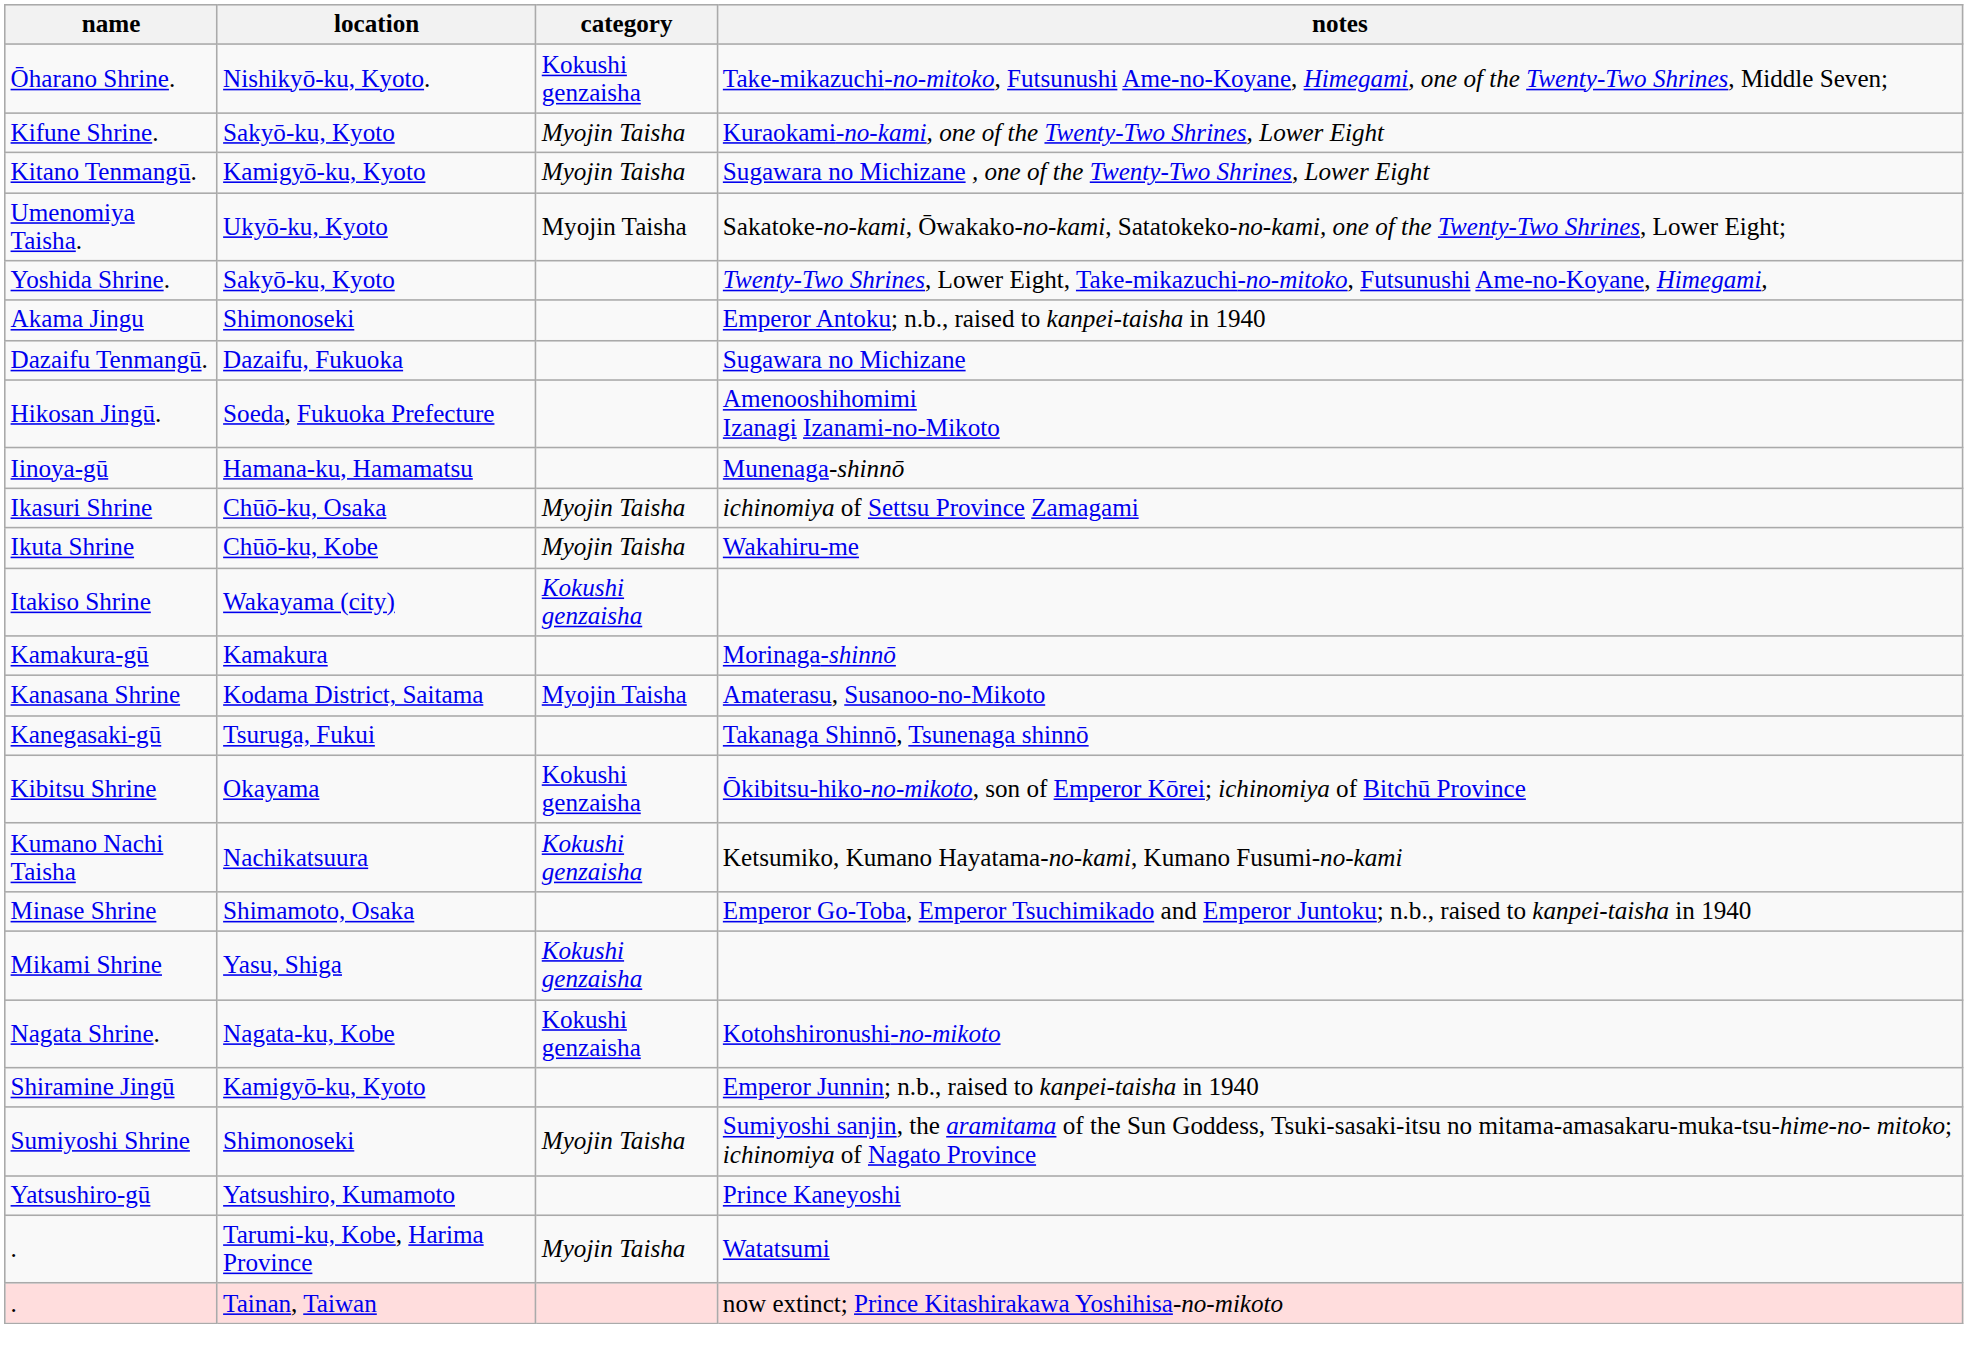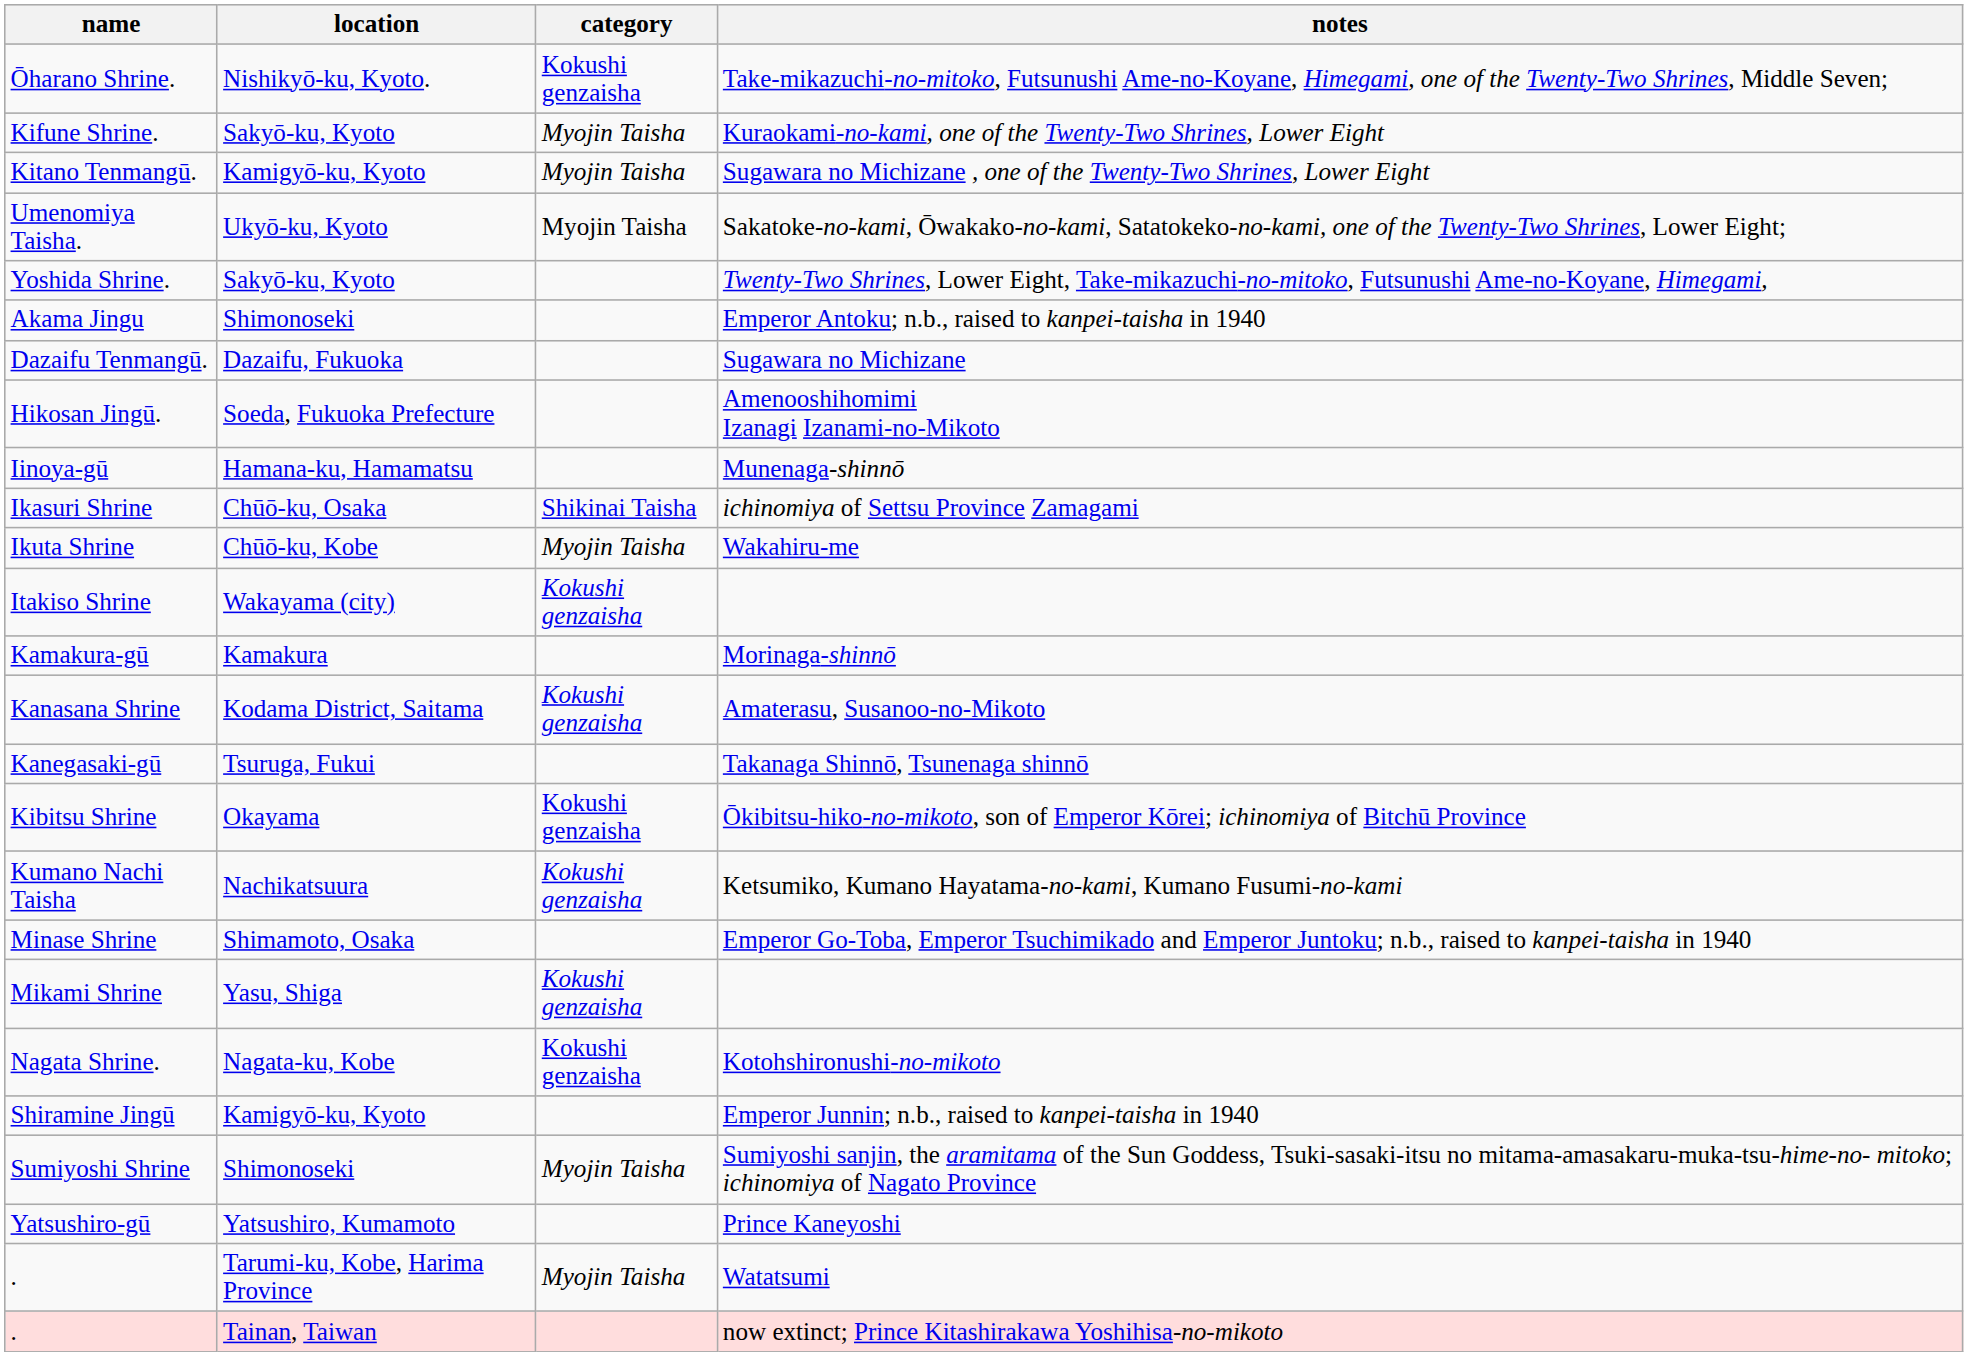(614, 507) Myojin Taisha -> (619, 507) Shikinai Taisha
(614, 695) Myojin Taisha -> (592, 709) Kokushi genzaisha
